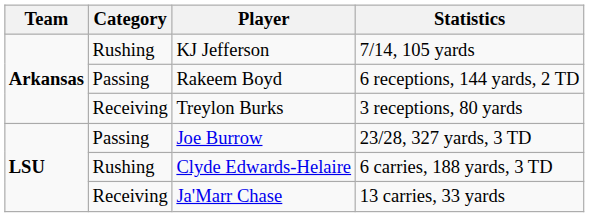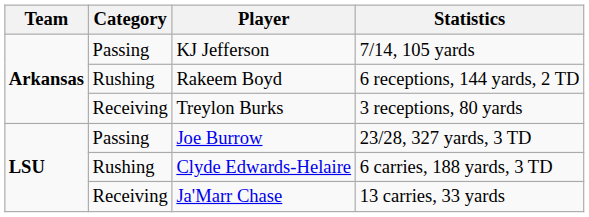(124, 49) Rushing -> (121, 49) Passing
(121, 78) Passing -> (124, 78) Rushing
